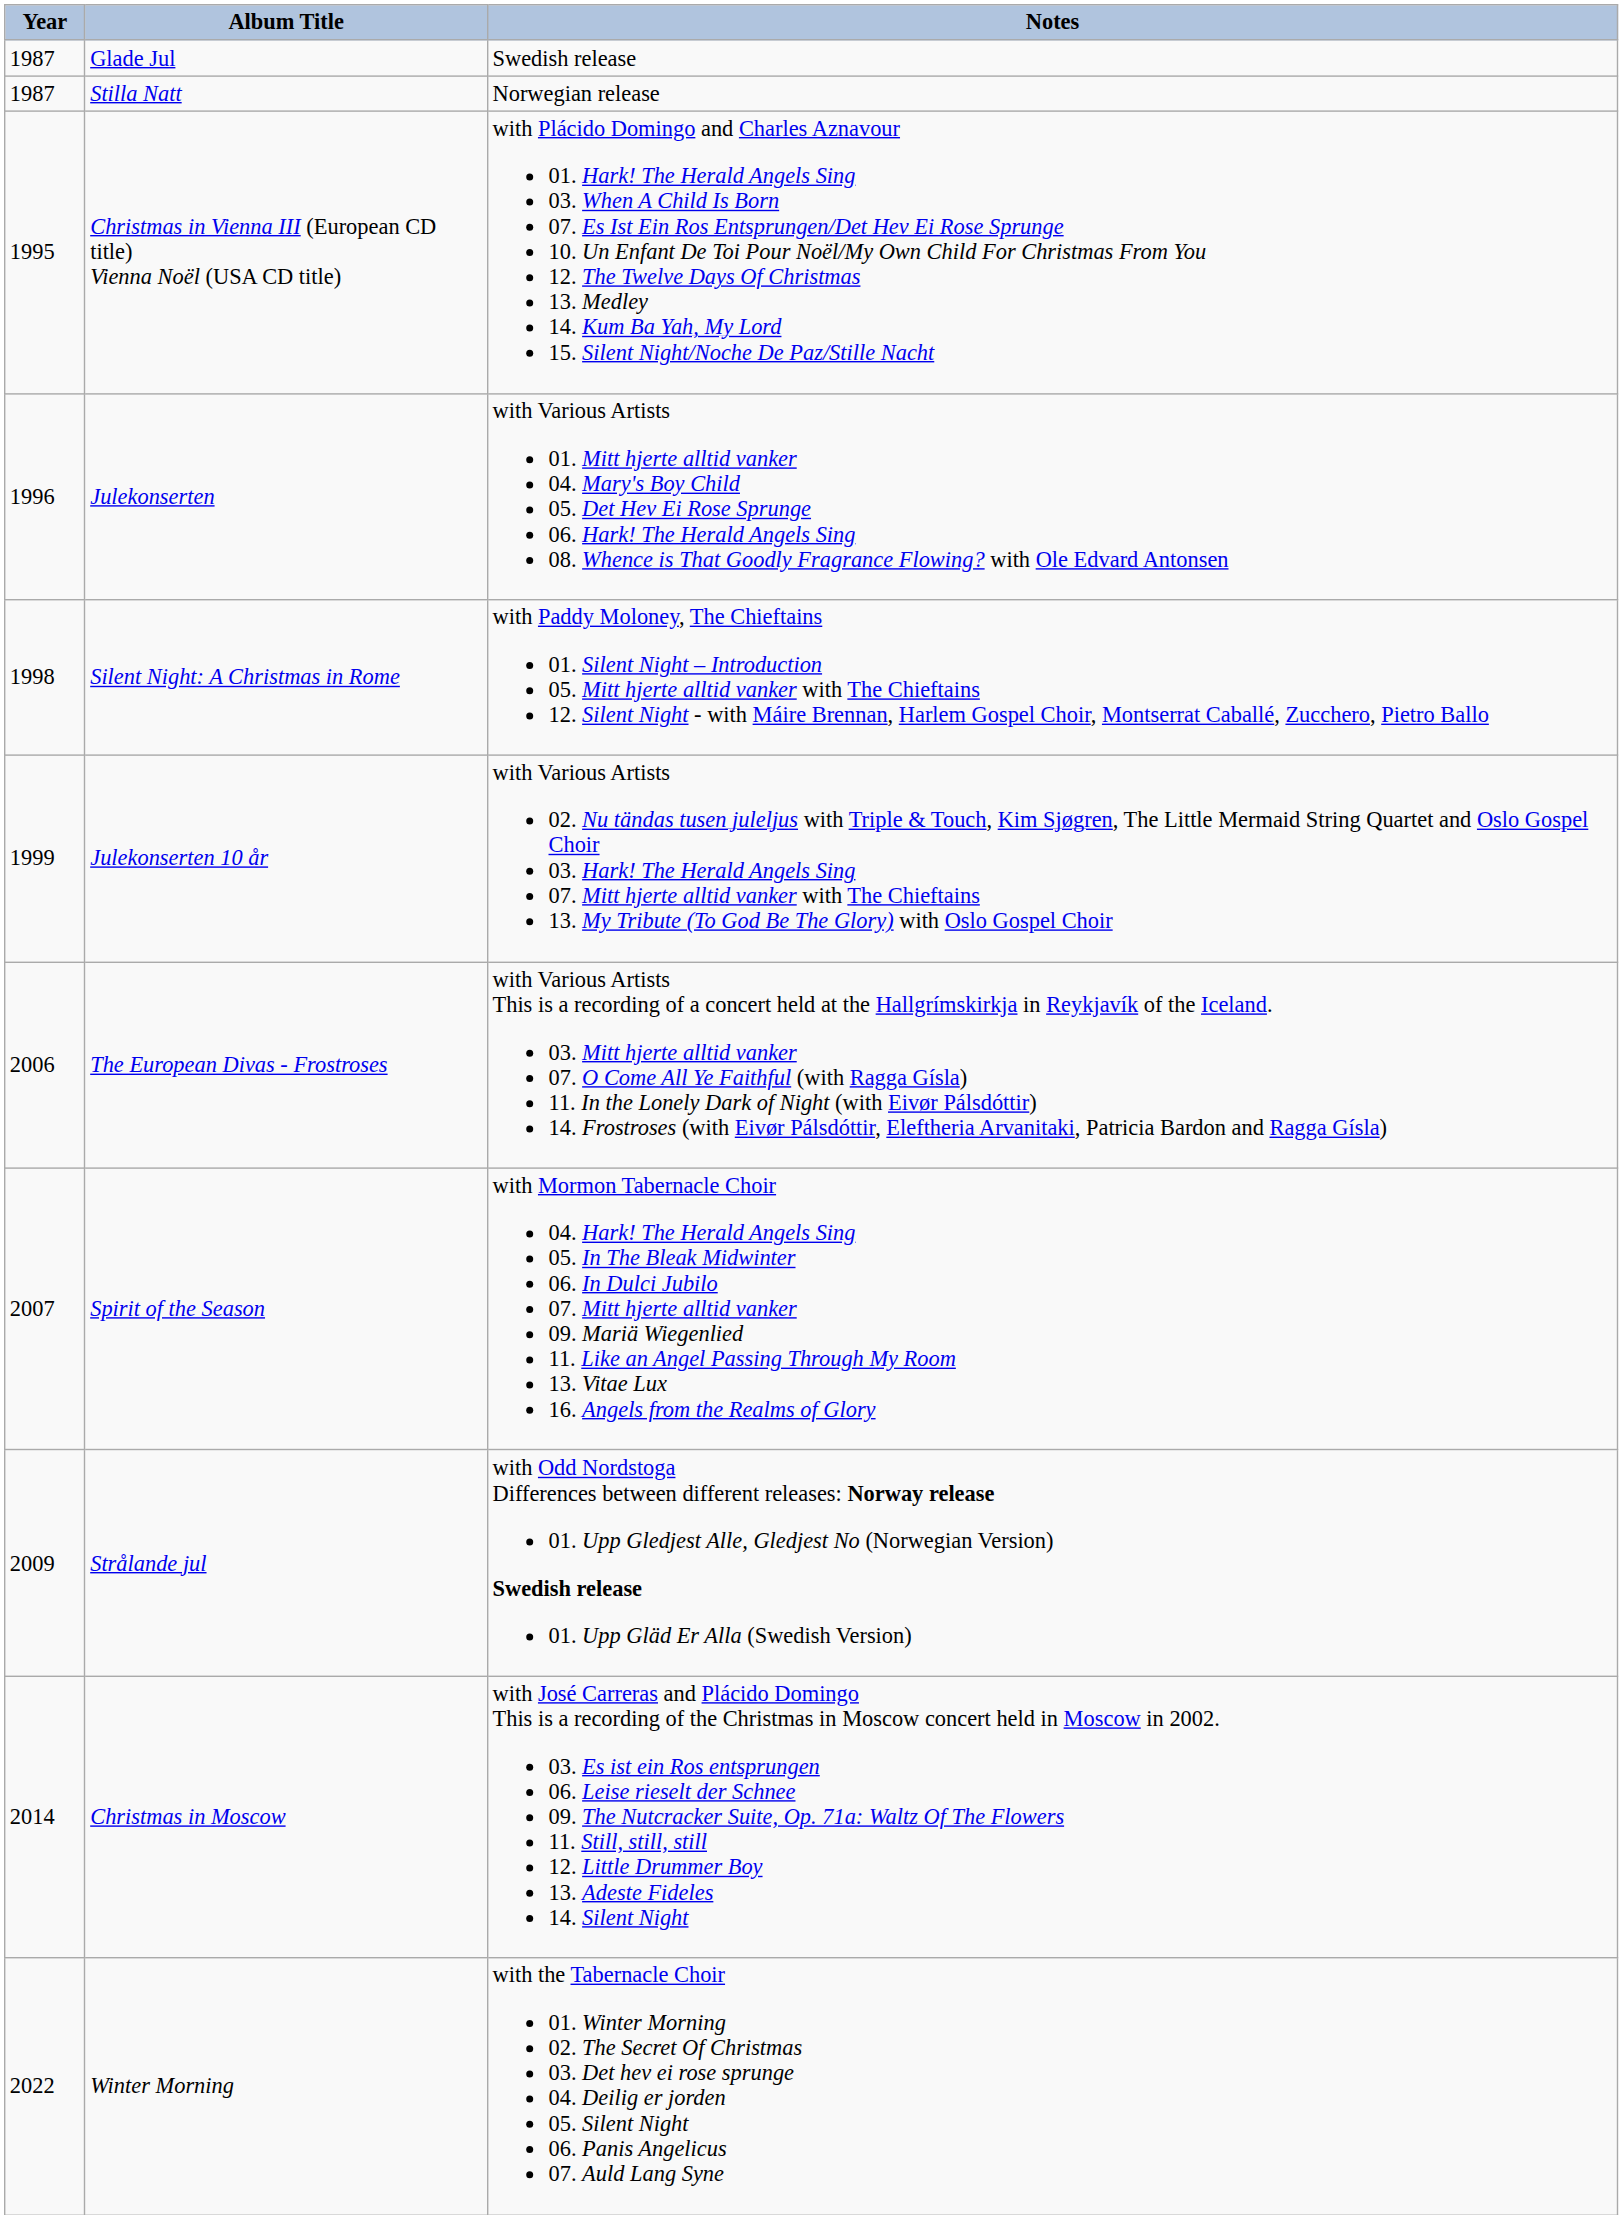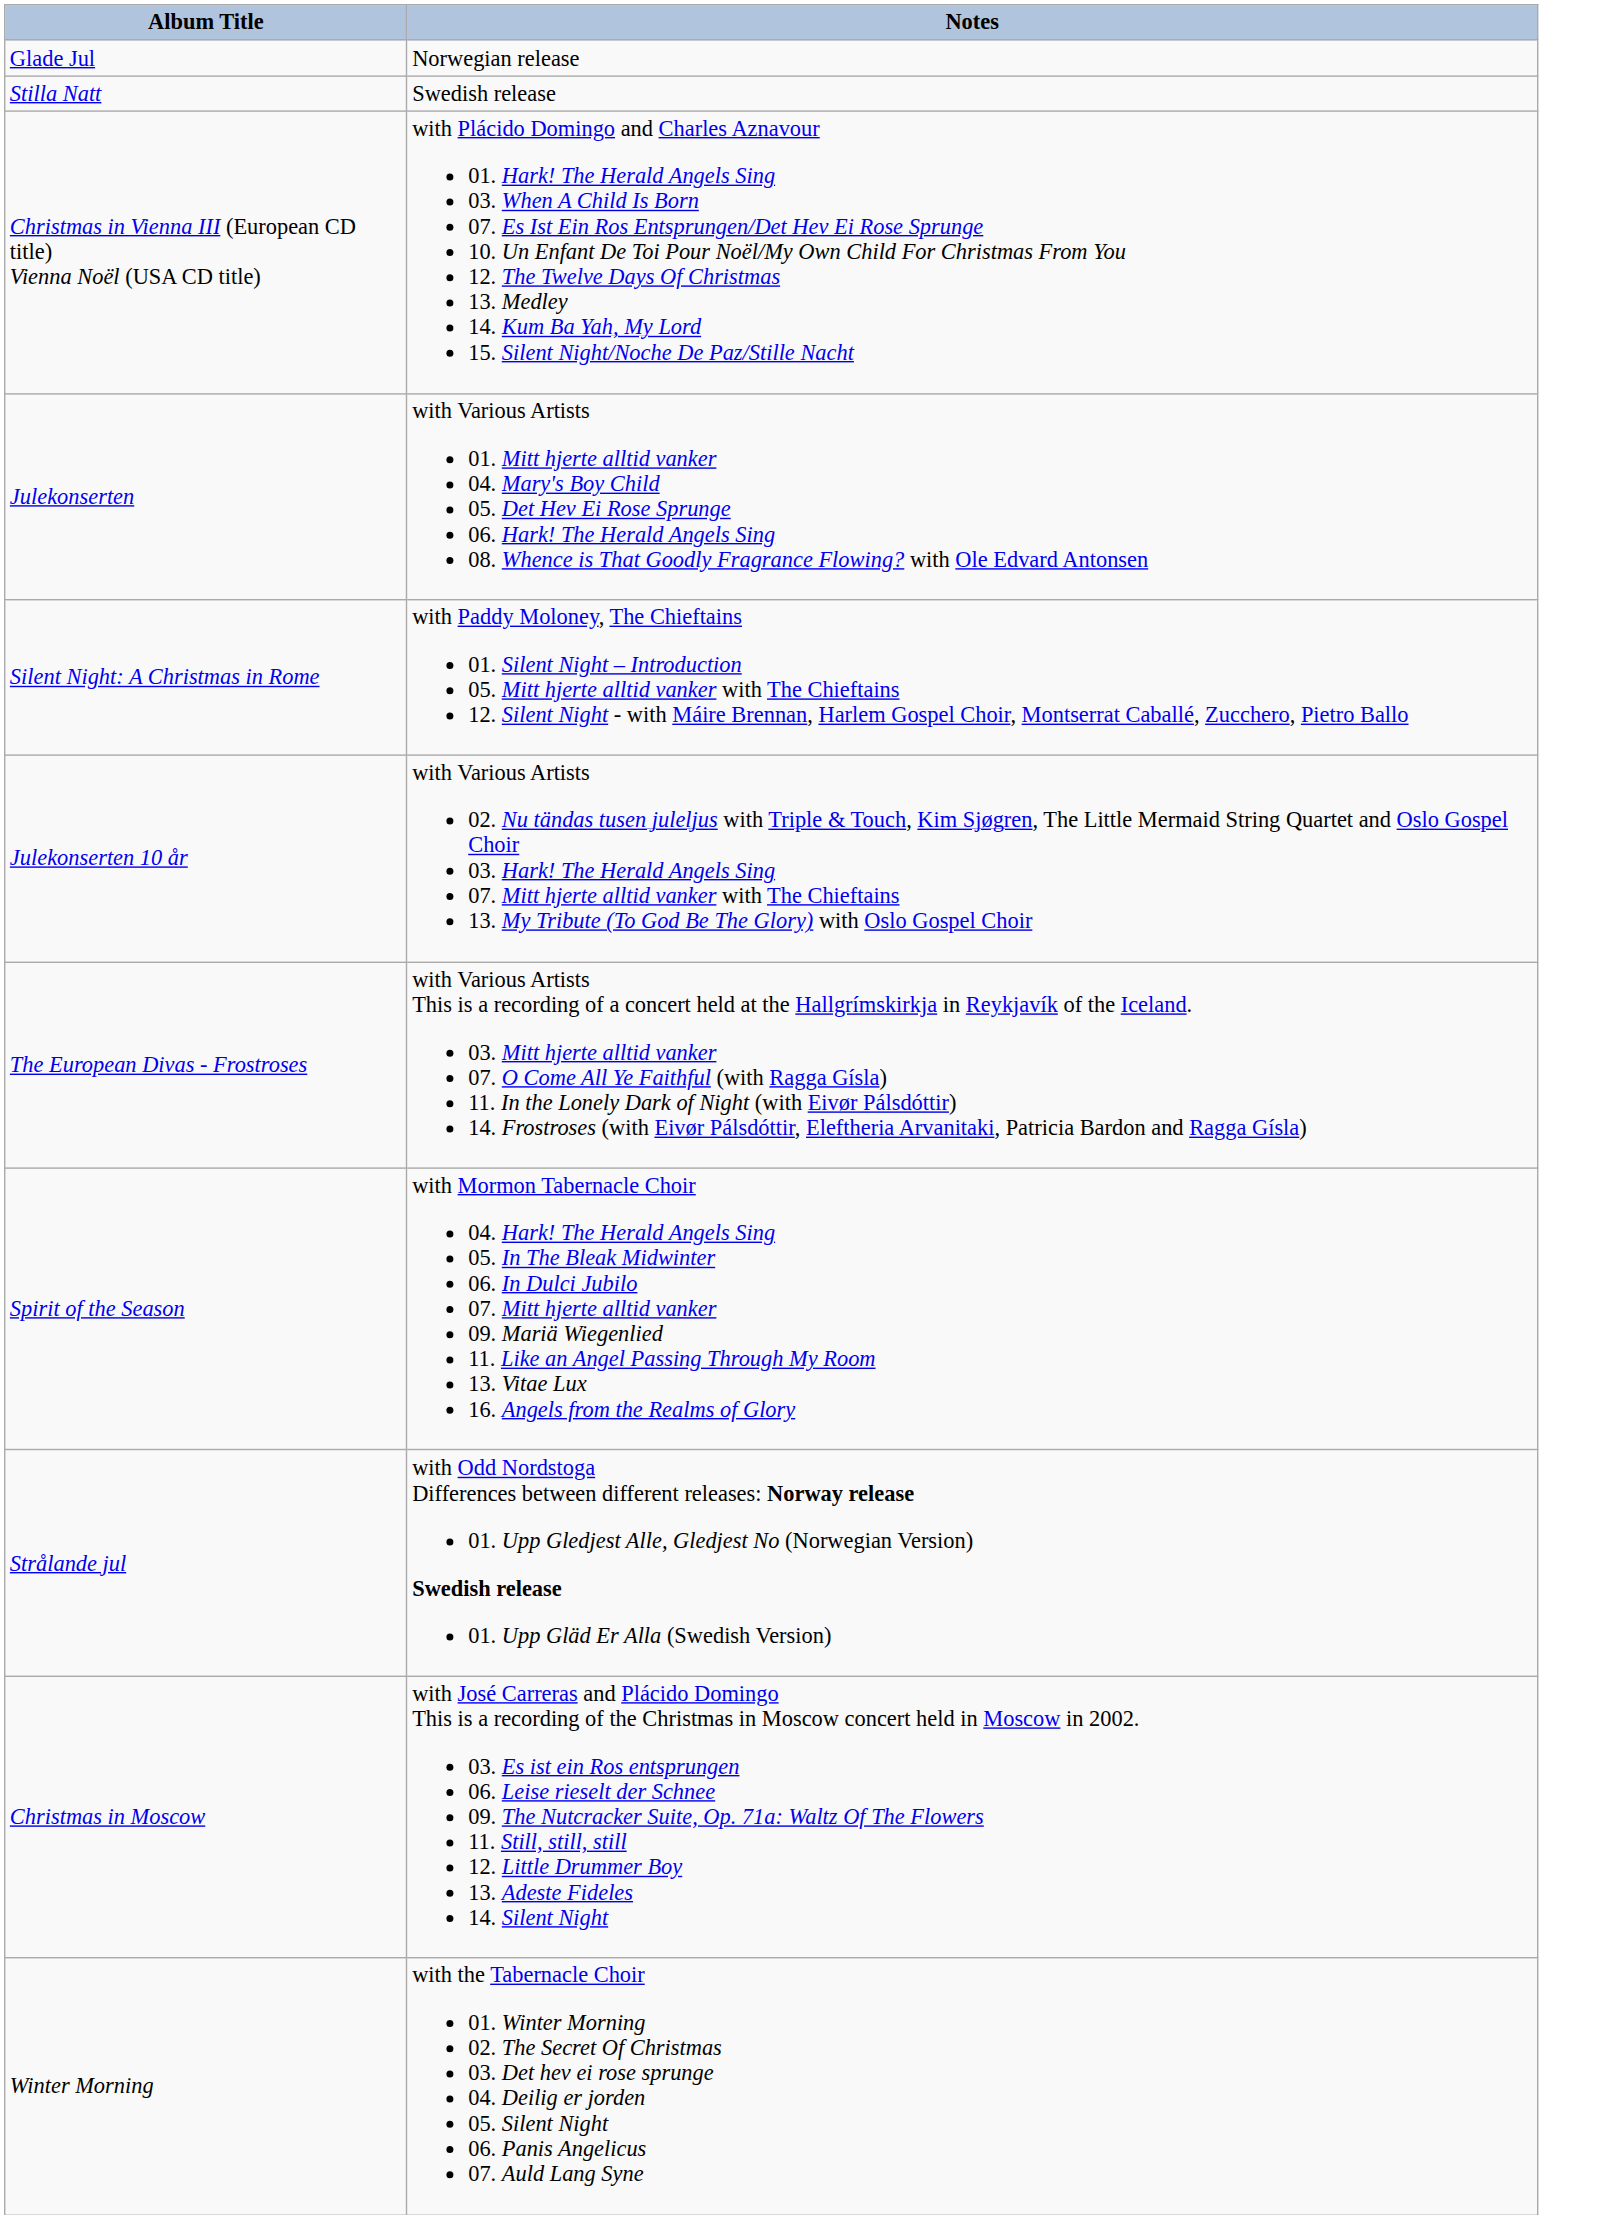- column: (45, 22)
(564, 57) Swedish release -> (496, 57) Norwegian release
(576, 93) Norwegian release -> (484, 93) Swedish release
